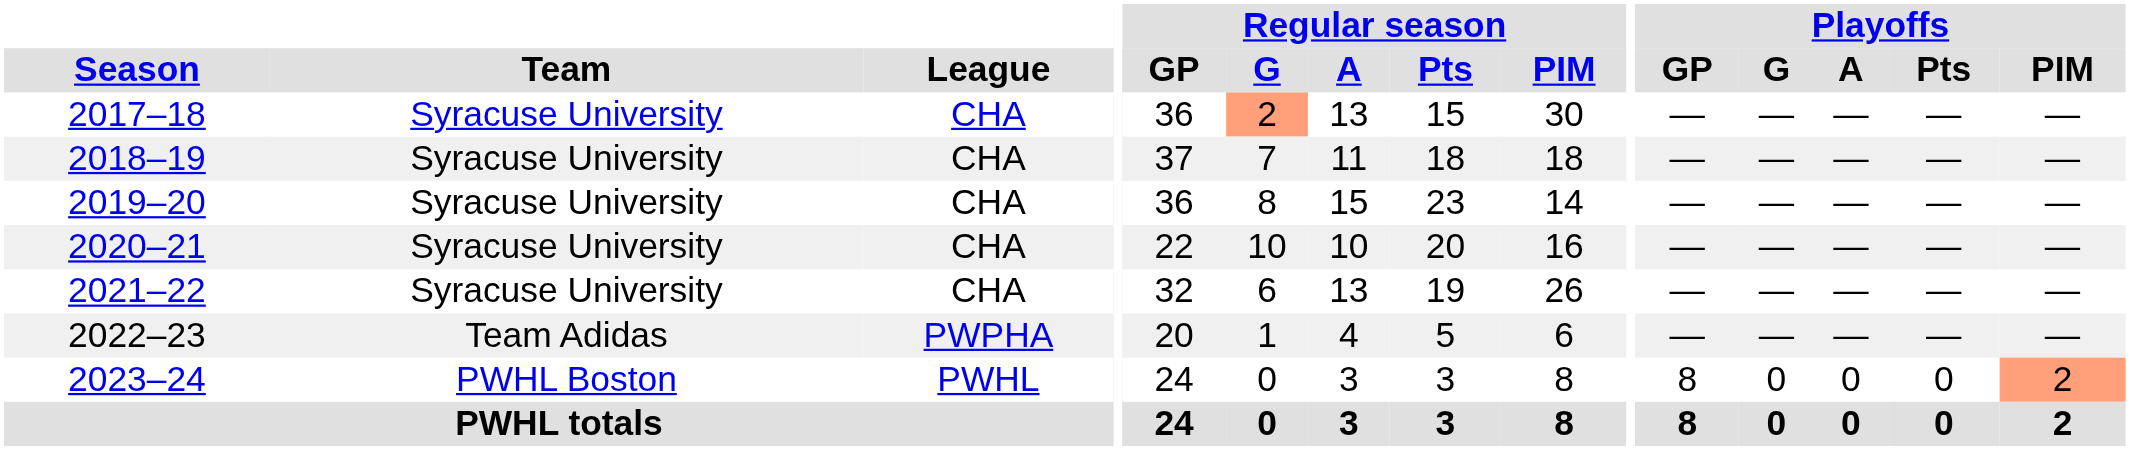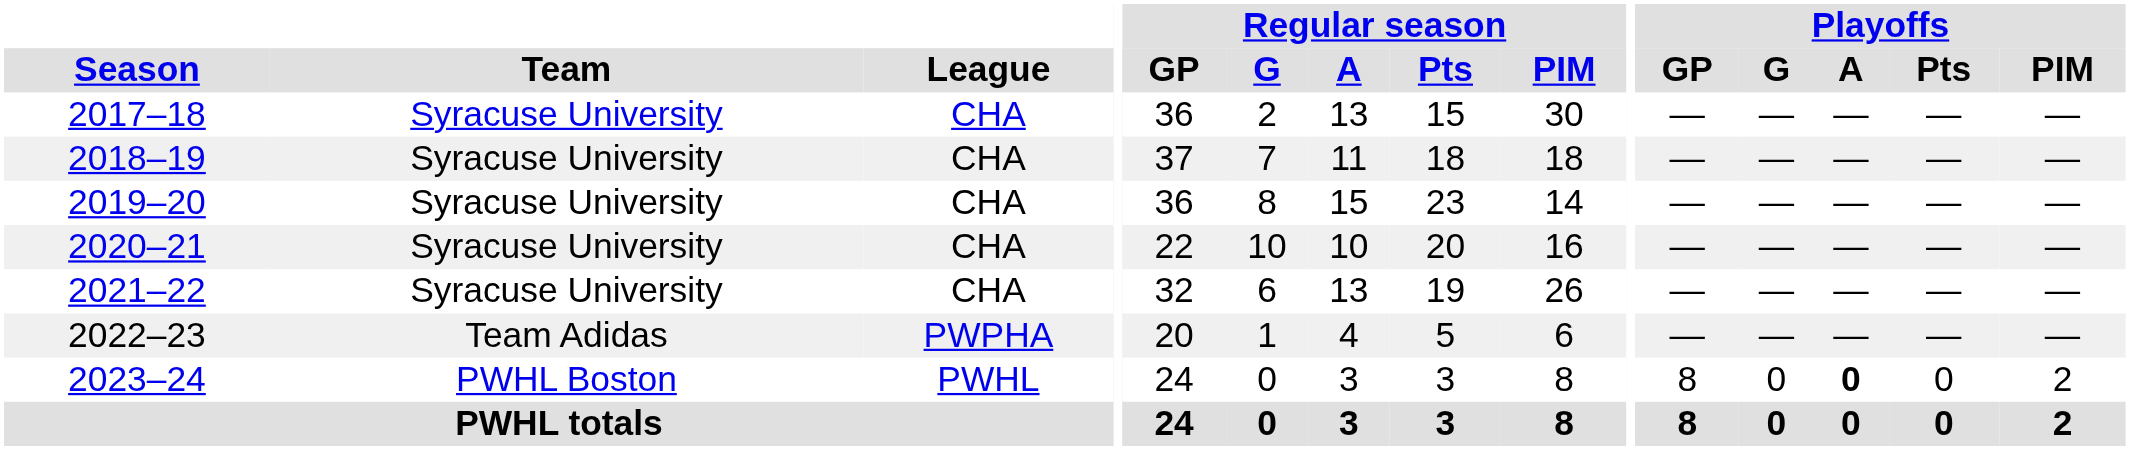(1267, 113) lightsalmon background -> (1267, 113) no background
(1851, 379) normal -> (1851, 379) bold
(2062, 379) lightsalmon background -> (2062, 379) no background
